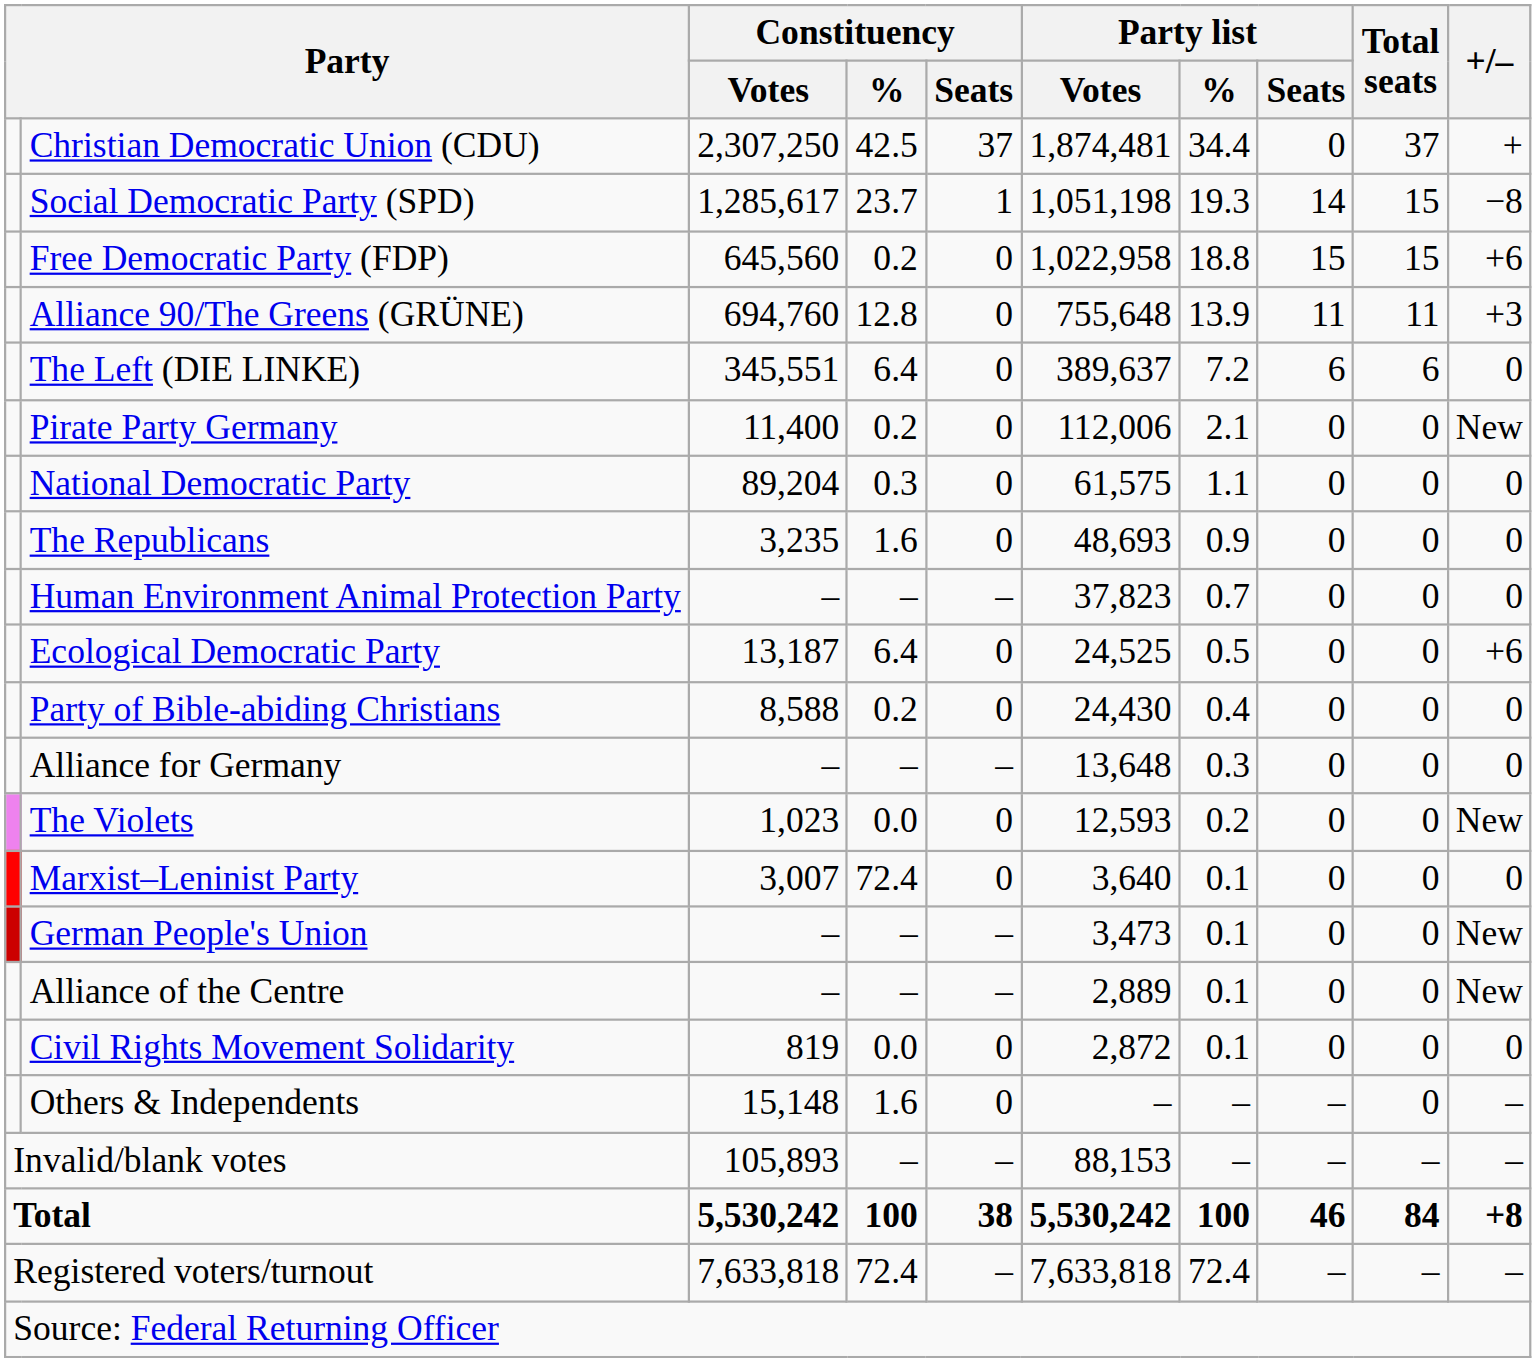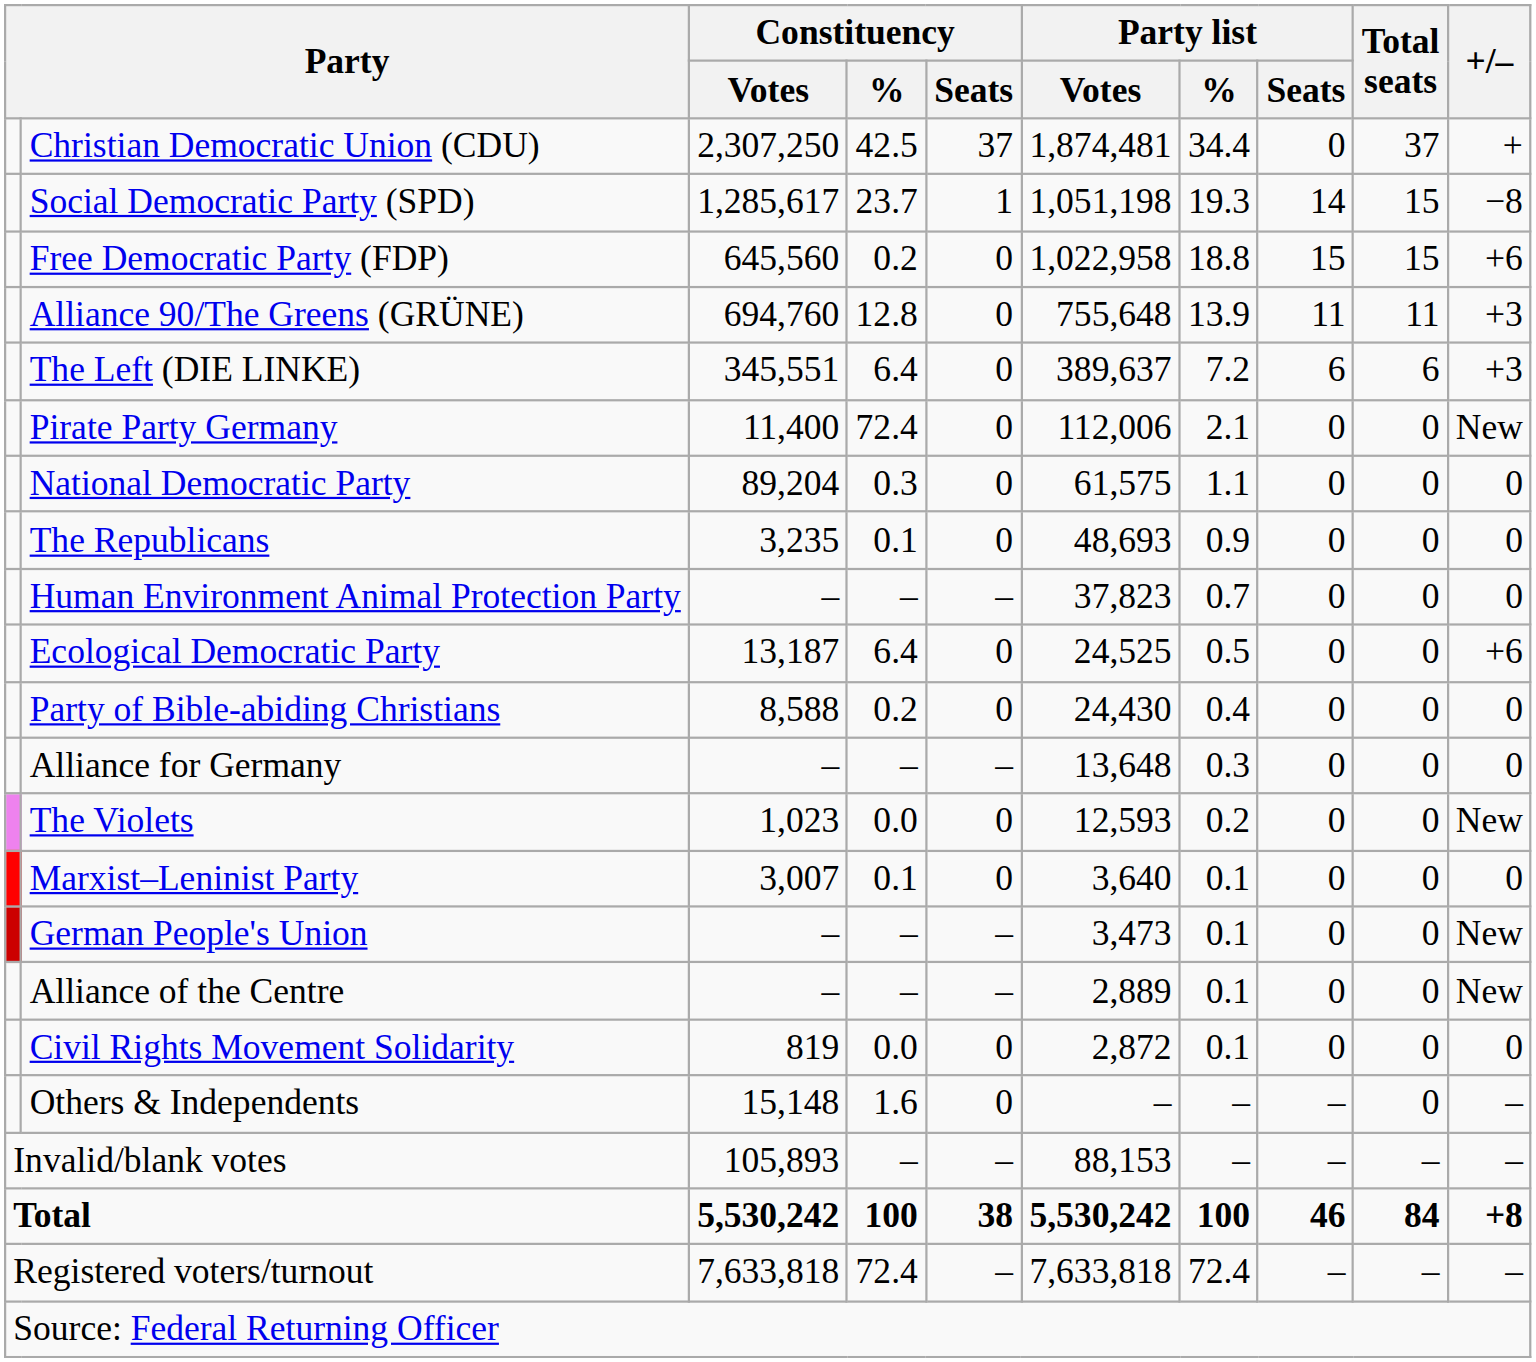(1514, 370) 0 -> (1504, 370) +3
(896, 426) 0.2 -> (887, 426) 72.4
(896, 539) 1.6 -> (896, 539) 0.1
(887, 877) 72.4 -> (896, 877) 0.1
